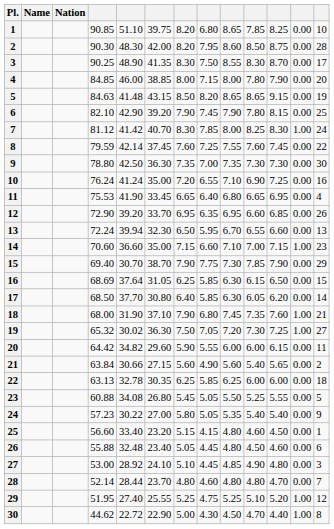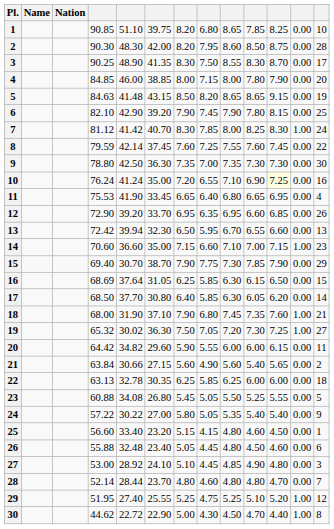(279, 180) no background -> (279, 180) lightyellow background
(102, 230) 72.24 -> (102, 230) 72.42
(102, 414) 57.23 -> (102, 414) 57.22
